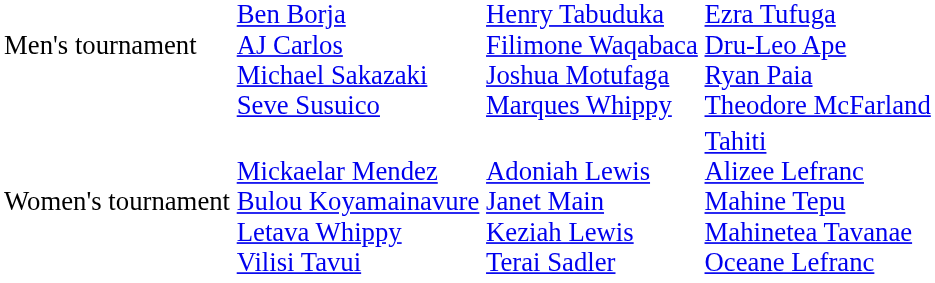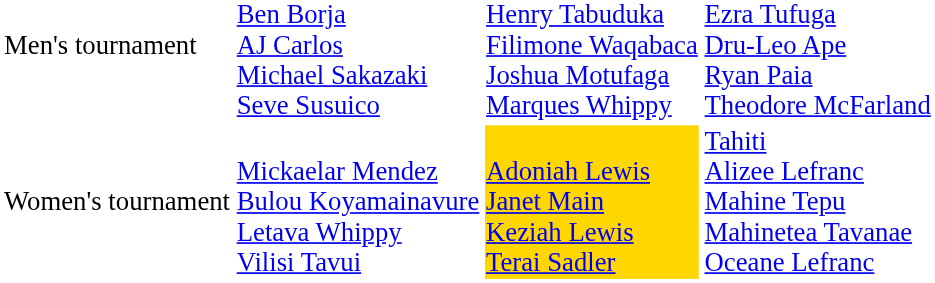(568, 216) no background -> (568, 216) gold background
